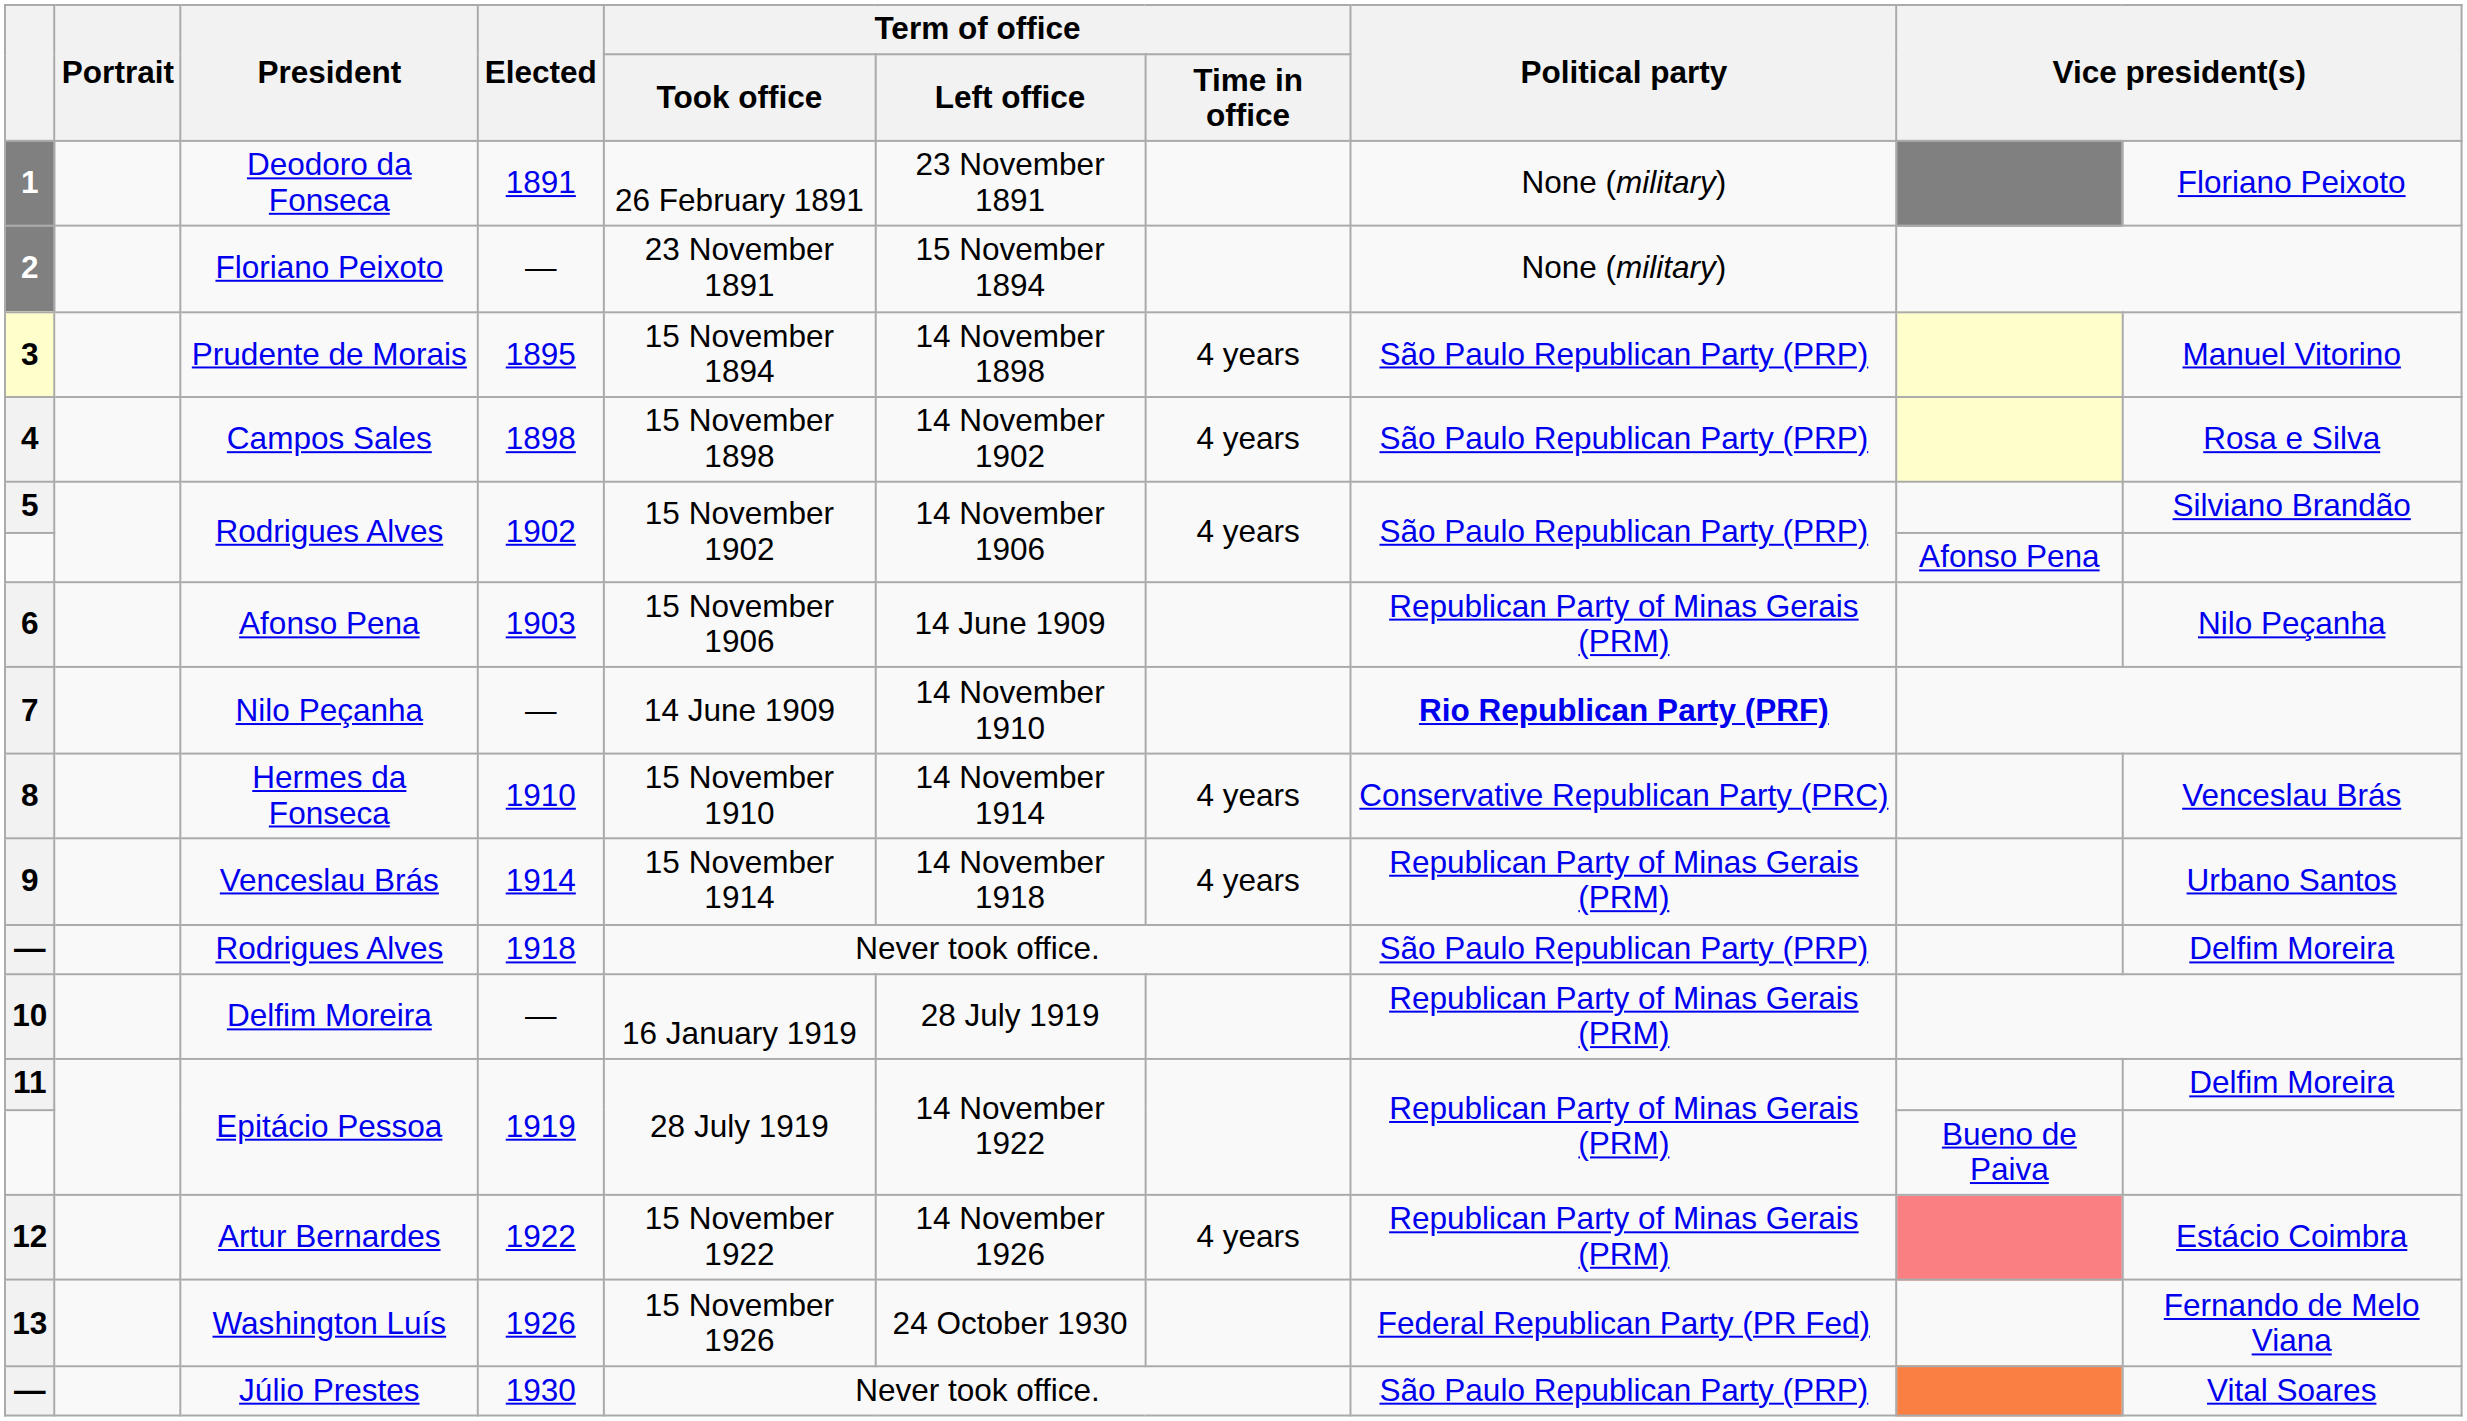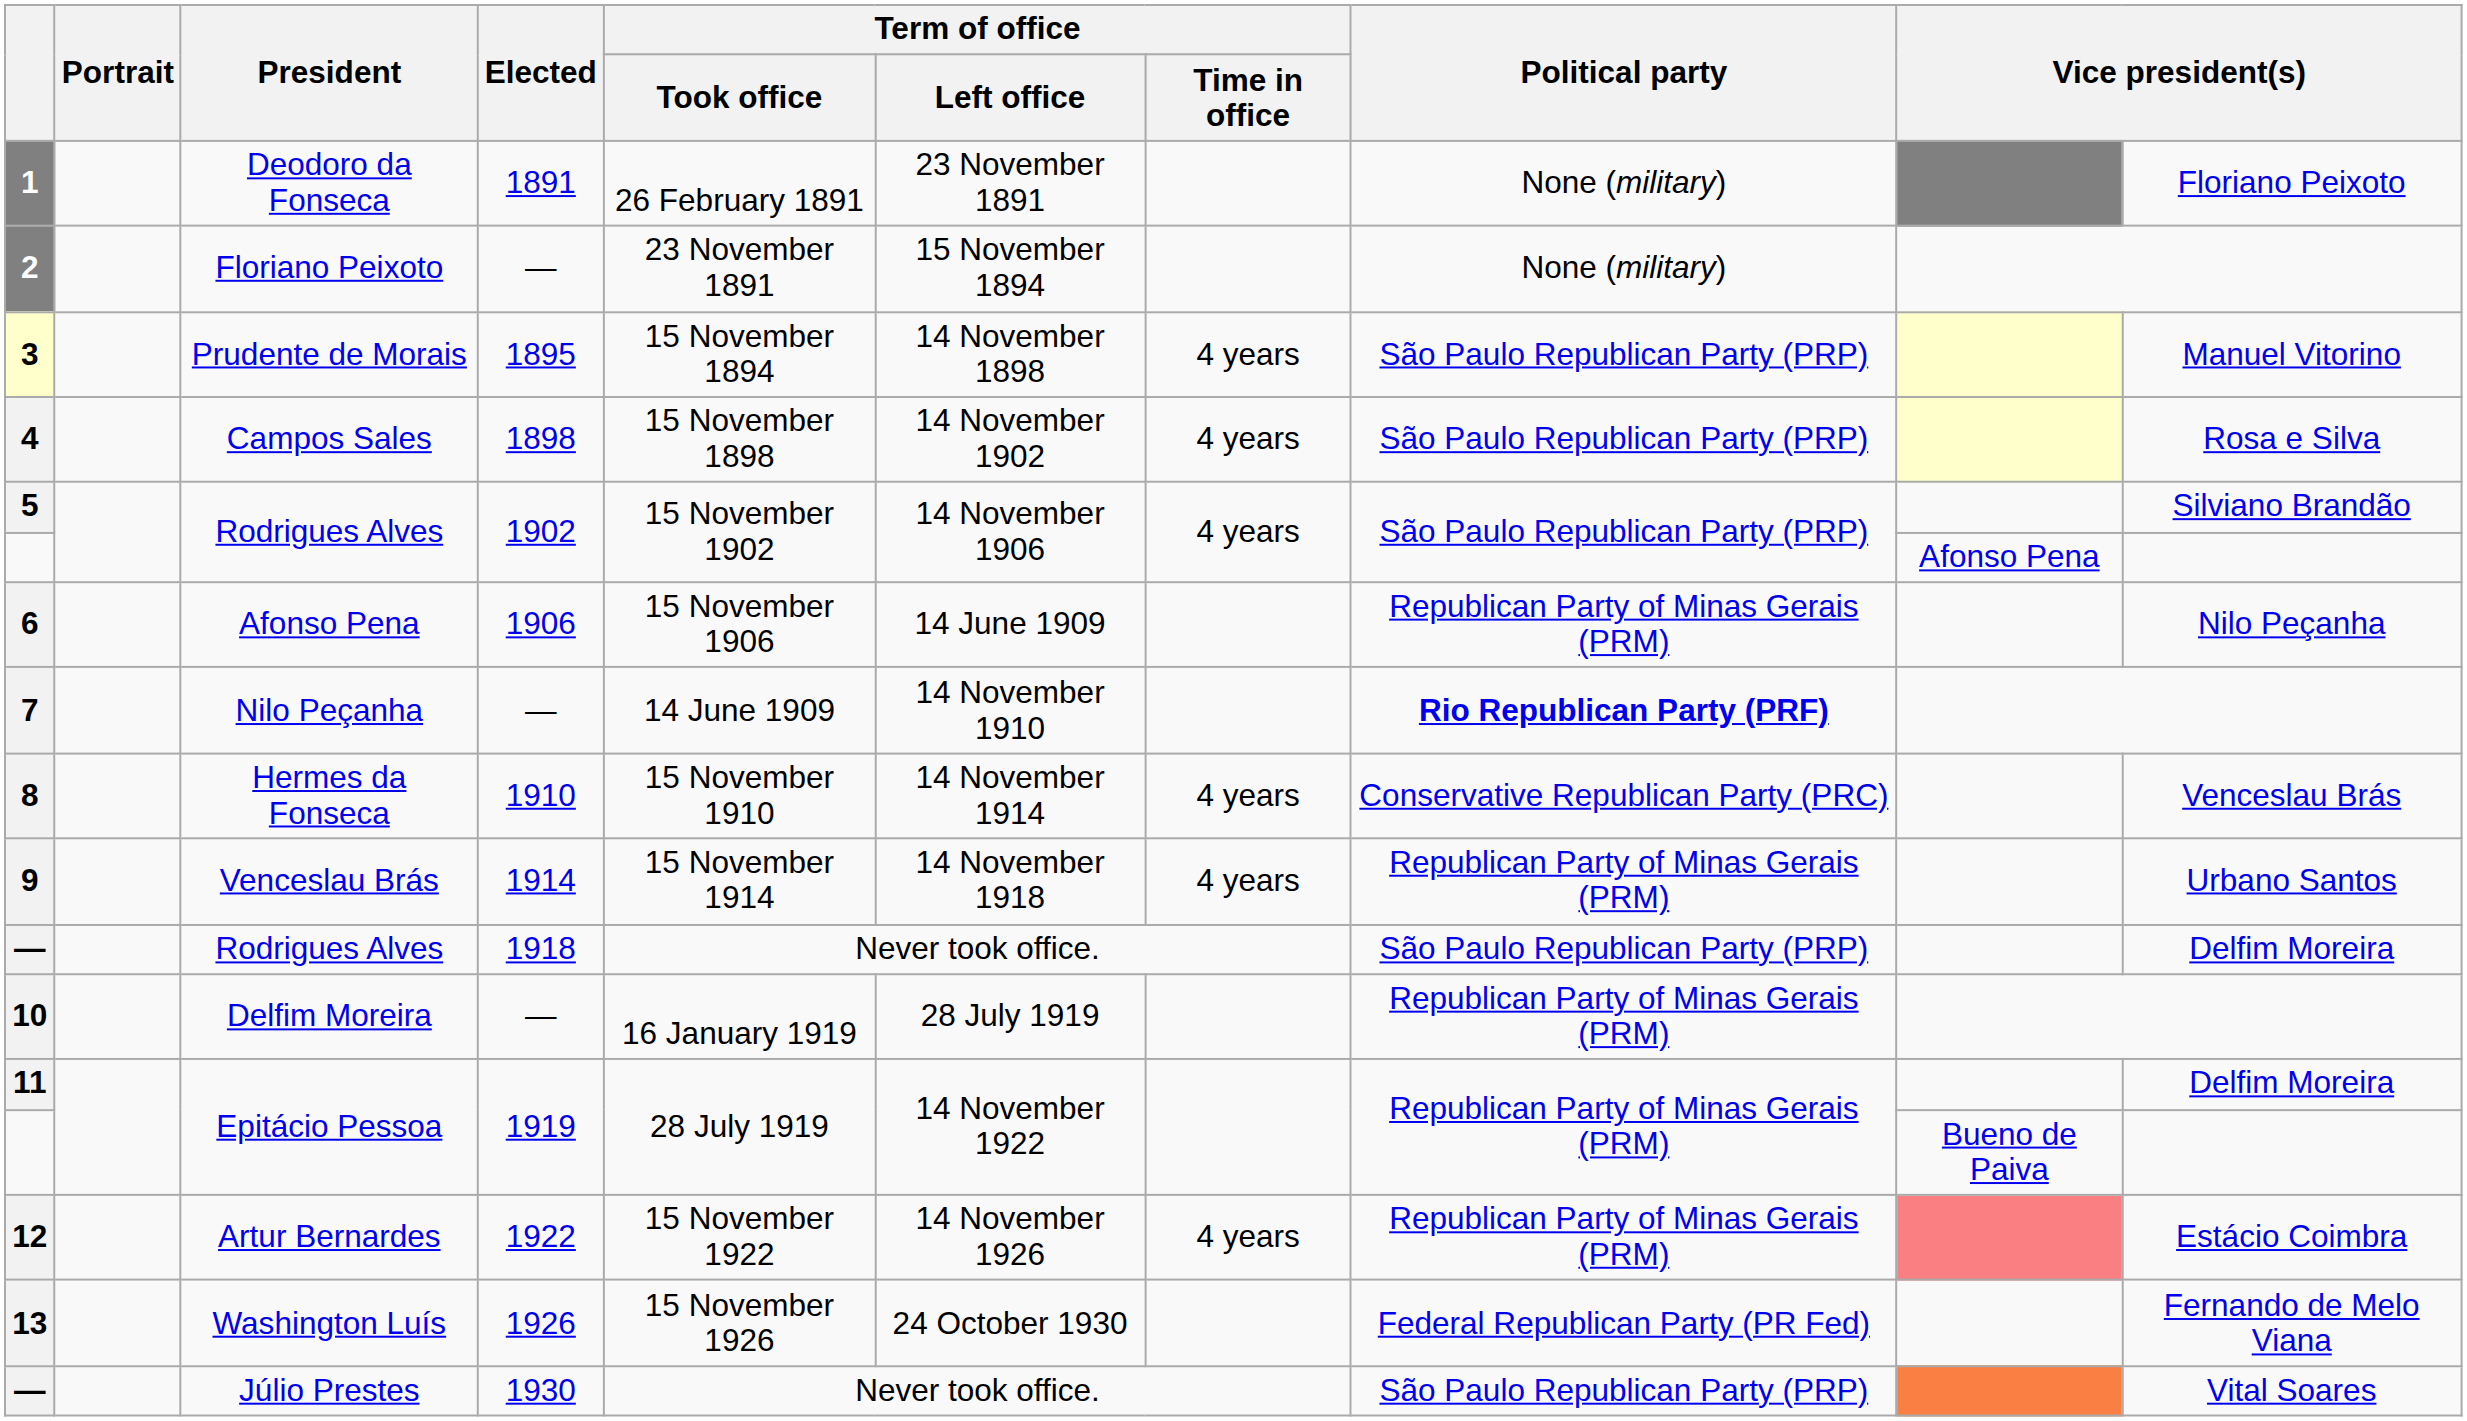(541, 624) 1903 -> (541, 624) 1906
